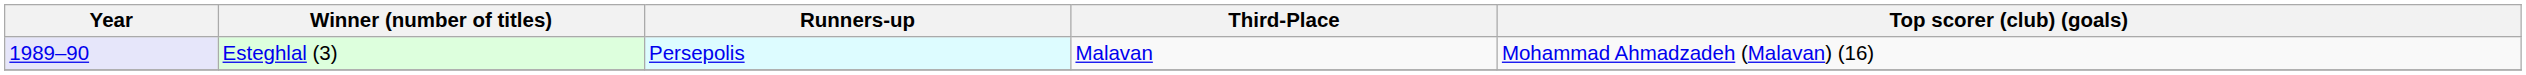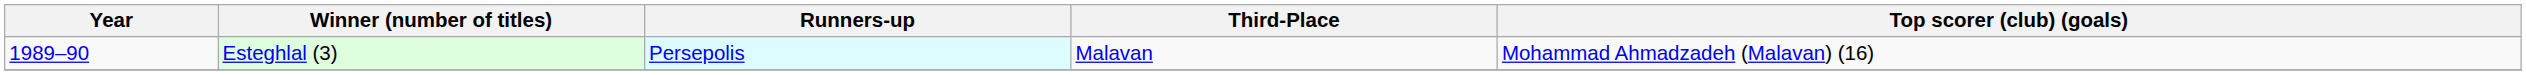(49, 53) lavender background -> (49, 53) no background
